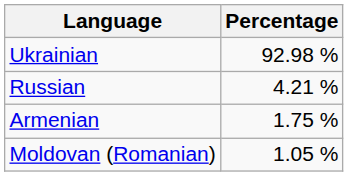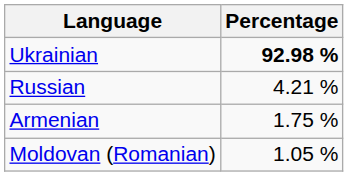(300, 54) normal -> (300, 54) bold
